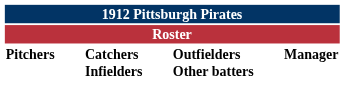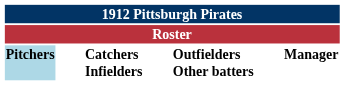(30, 54) no background -> (30, 54) lightblue background
